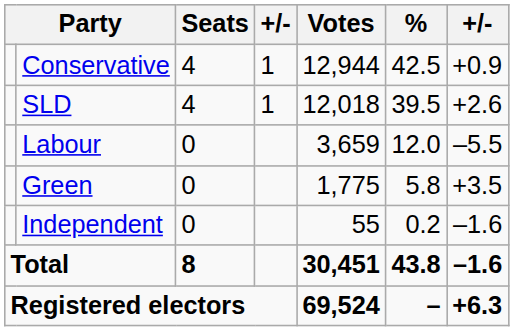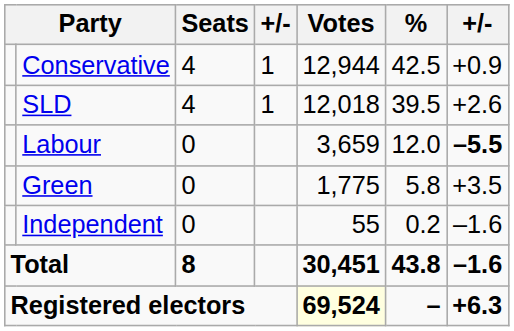(478, 144) normal -> (478, 144) bold
(341, 305) no background -> (341, 305) lightyellow background
